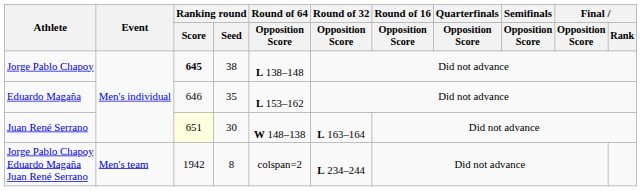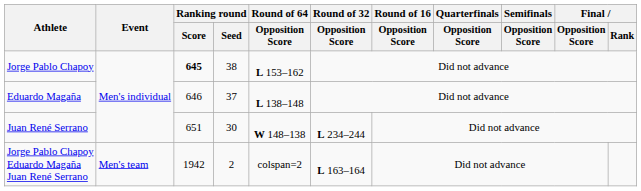(280, 73) L 138–148 -> (280, 73) L 153–162
(231, 97) 35 -> (231, 97) 37
(280, 103) L 153–162 -> (280, 103) L 138–148
(194, 127) lightyellow background -> (194, 127) no background
(341, 134) L 163–164 -> (341, 134) L 234–244
(231, 164) 8 -> (231, 164) 2
(341, 171) L 234–244 -> (341, 171) L 163–164
